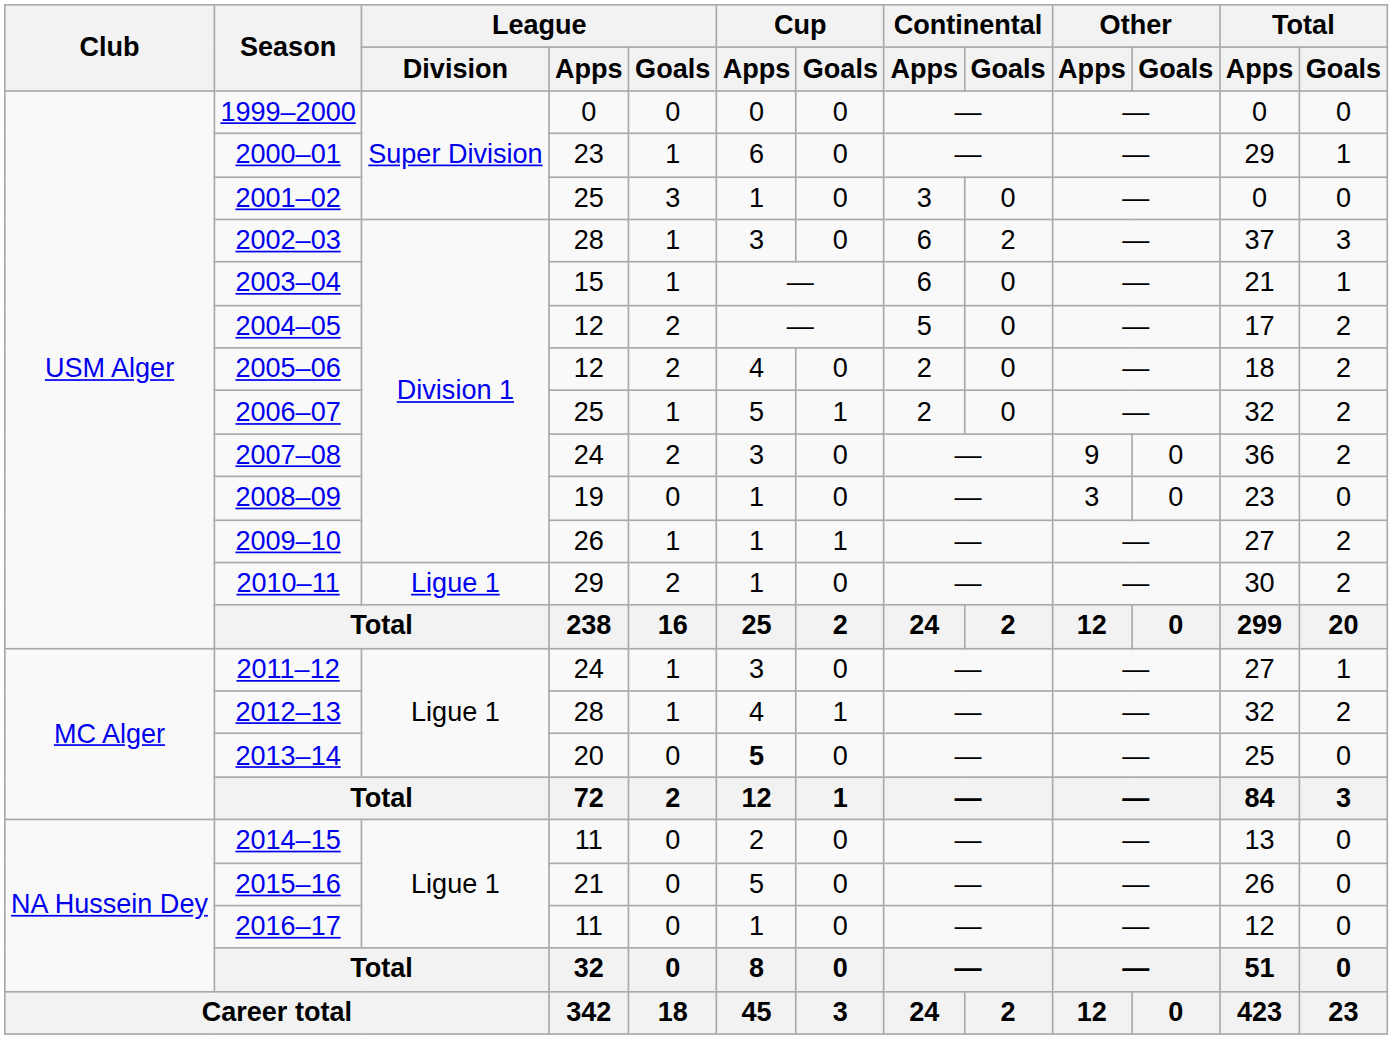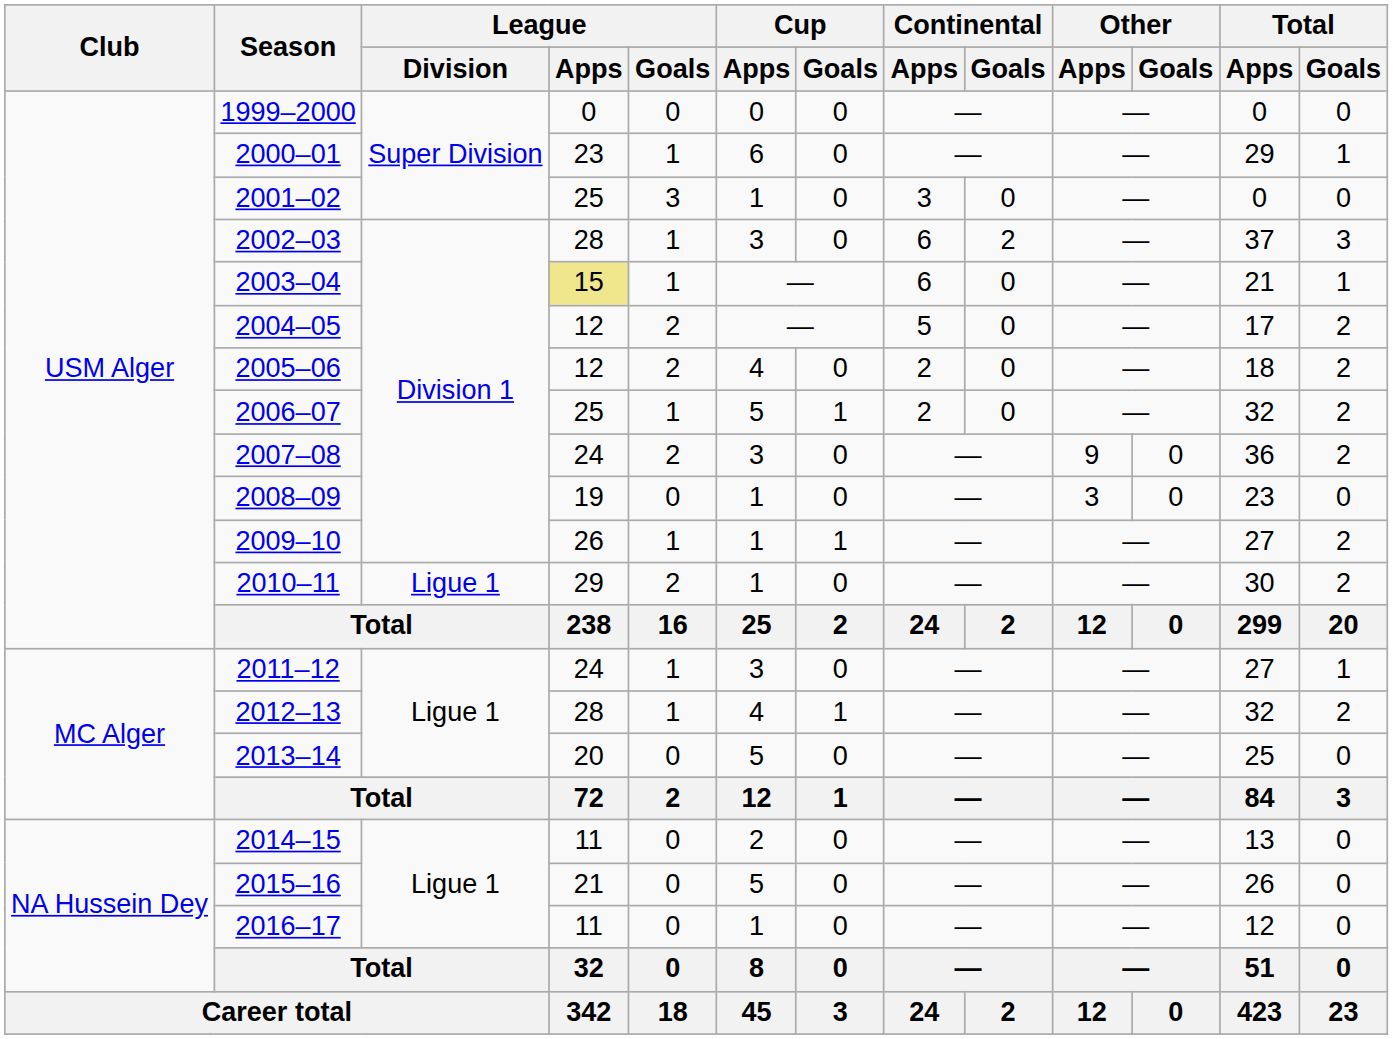(589, 283) no background -> (589, 283) khaki background
(757, 754) bold -> (757, 754) normal
